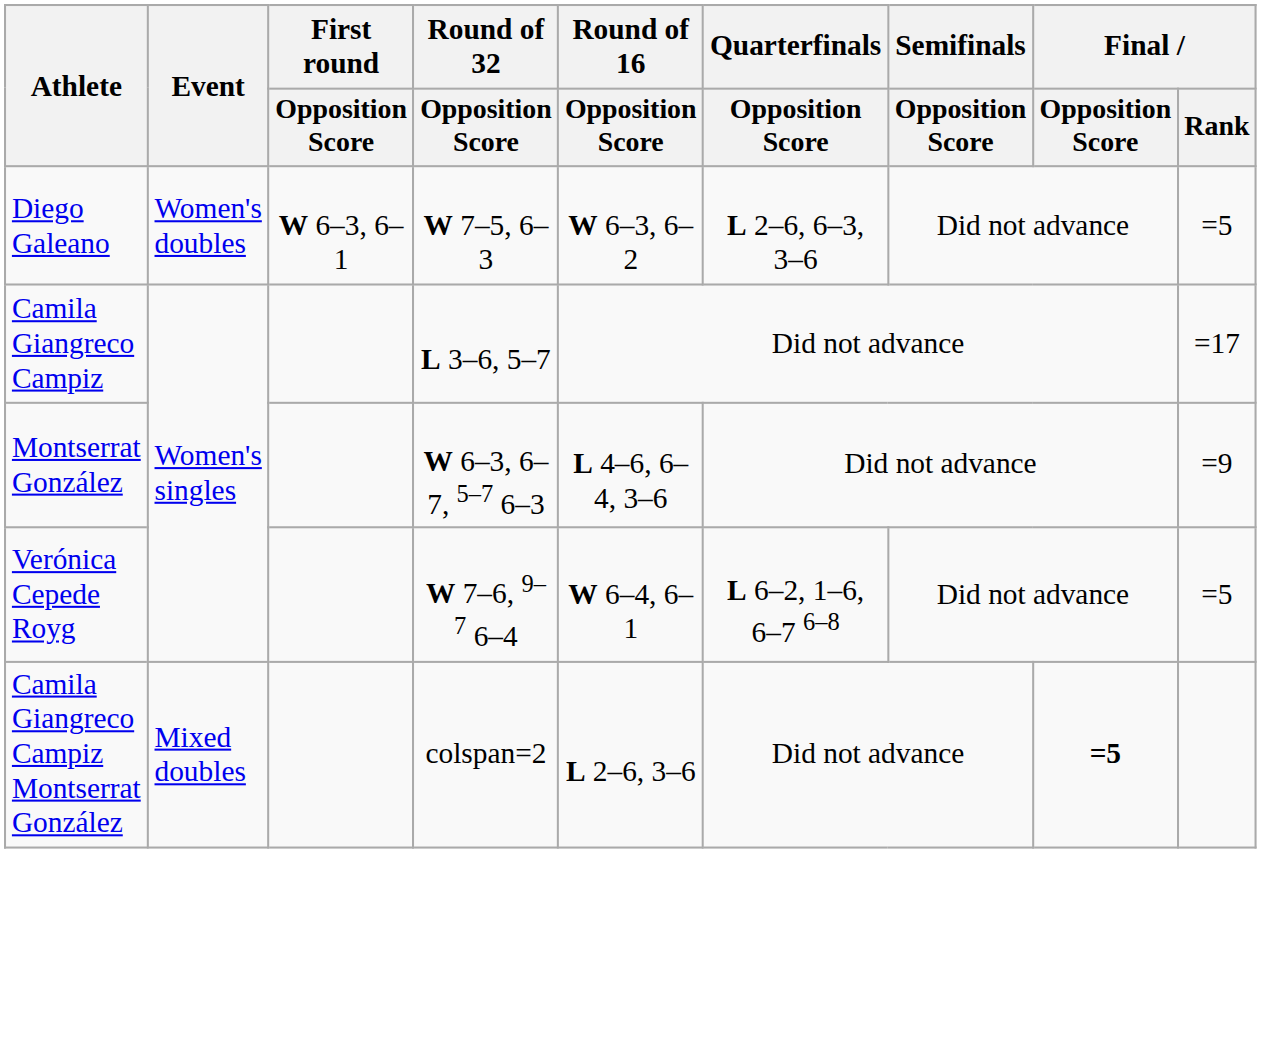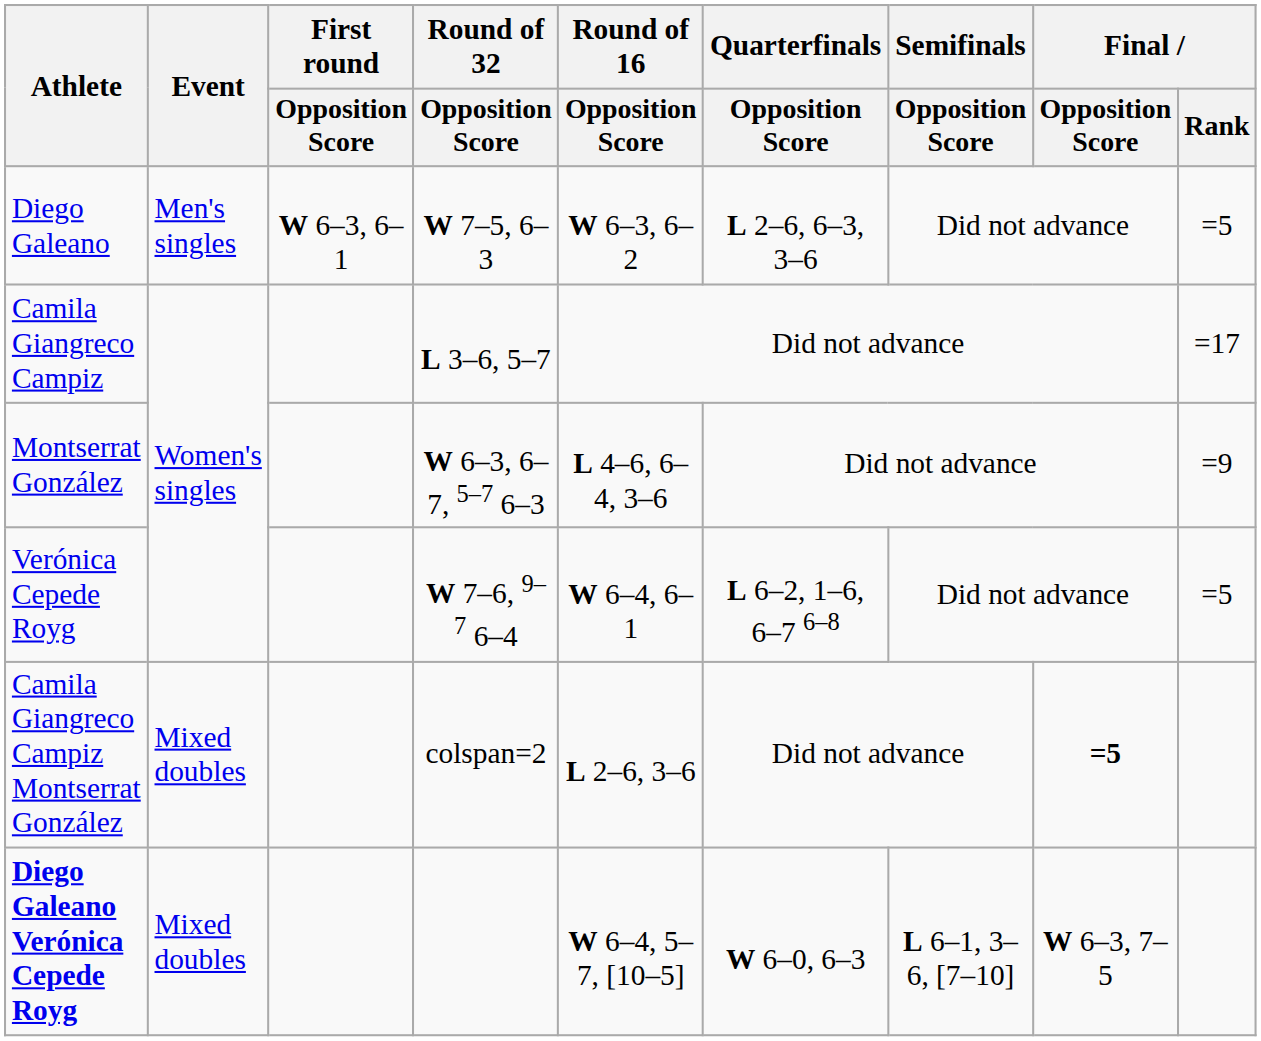(208, 225) Women's doubles -> (195, 225) Men's singles
+ row: (68, 941)
